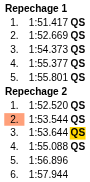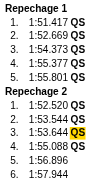(14, 119) lightsalmon background -> (14, 119) no background
